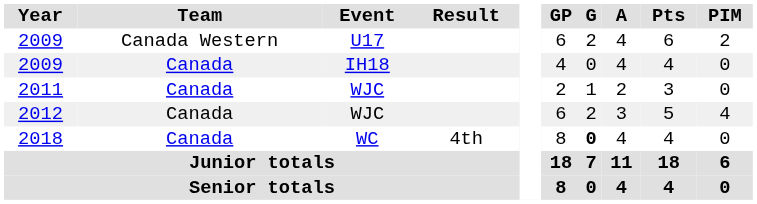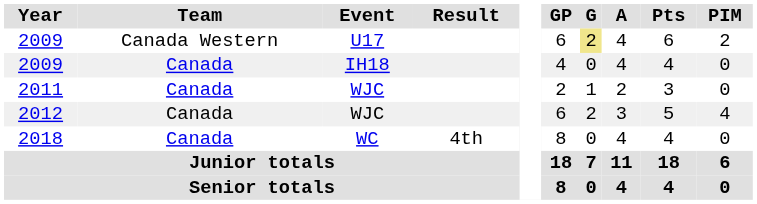(591, 41) no background -> (591, 41) khaki background
(591, 139) bold -> (591, 139) normal
